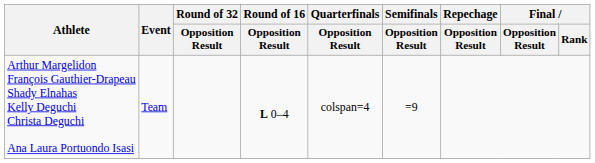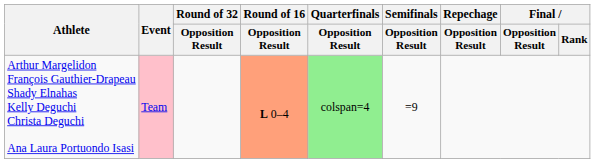(154, 107) no background -> (154, 107) pink background
(274, 114) no background -> (274, 114) lightsalmon background
(345, 107) no background -> (345, 107) lightgreen background
